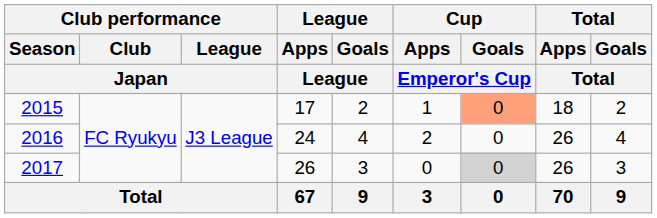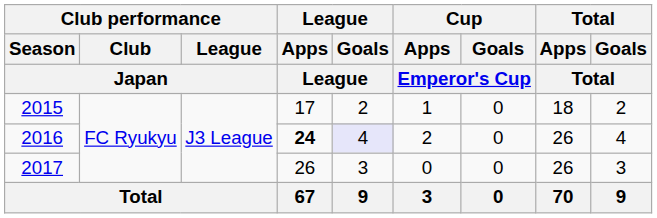(498, 108) lightsalmon background -> (498, 108) no background
(305, 138) normal -> (305, 138) bold
(363, 138) no background -> (363, 138) lavender background
(498, 167) lightgrey background -> (498, 167) no background
